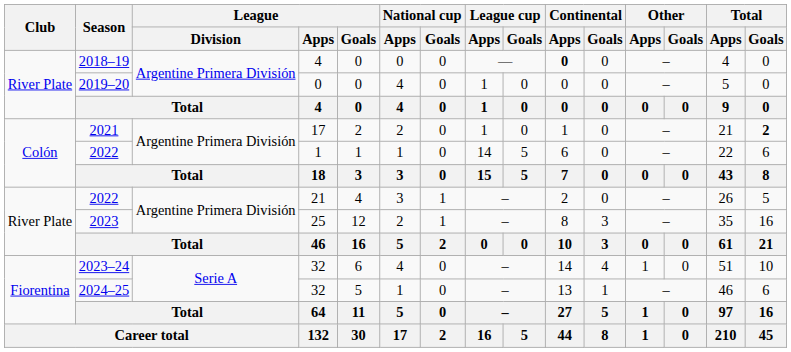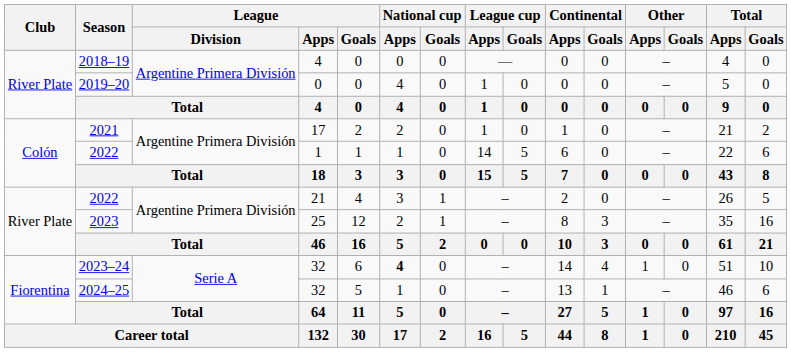(565, 61) bold -> (565, 61) normal
(766, 130) bold -> (766, 130) normal
(400, 267) normal -> (400, 267) bold
